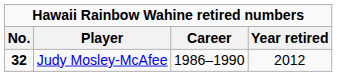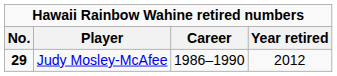(19, 60) 32 -> (19, 60) 29
